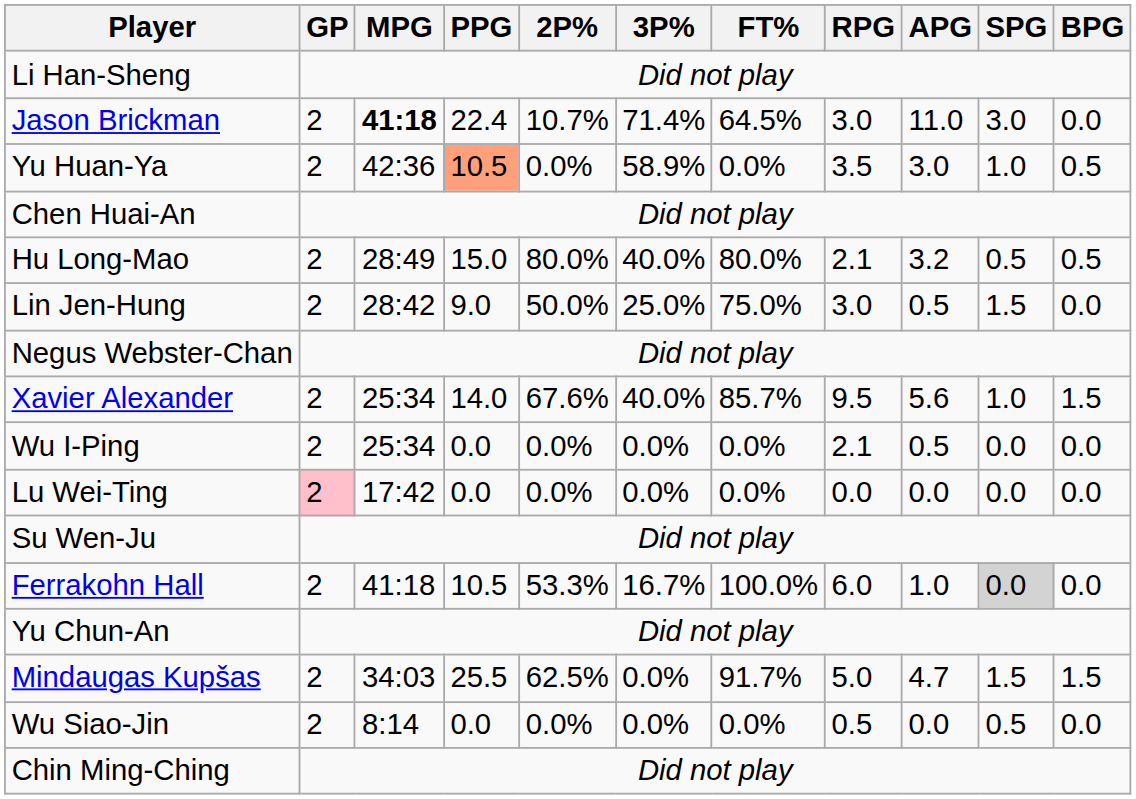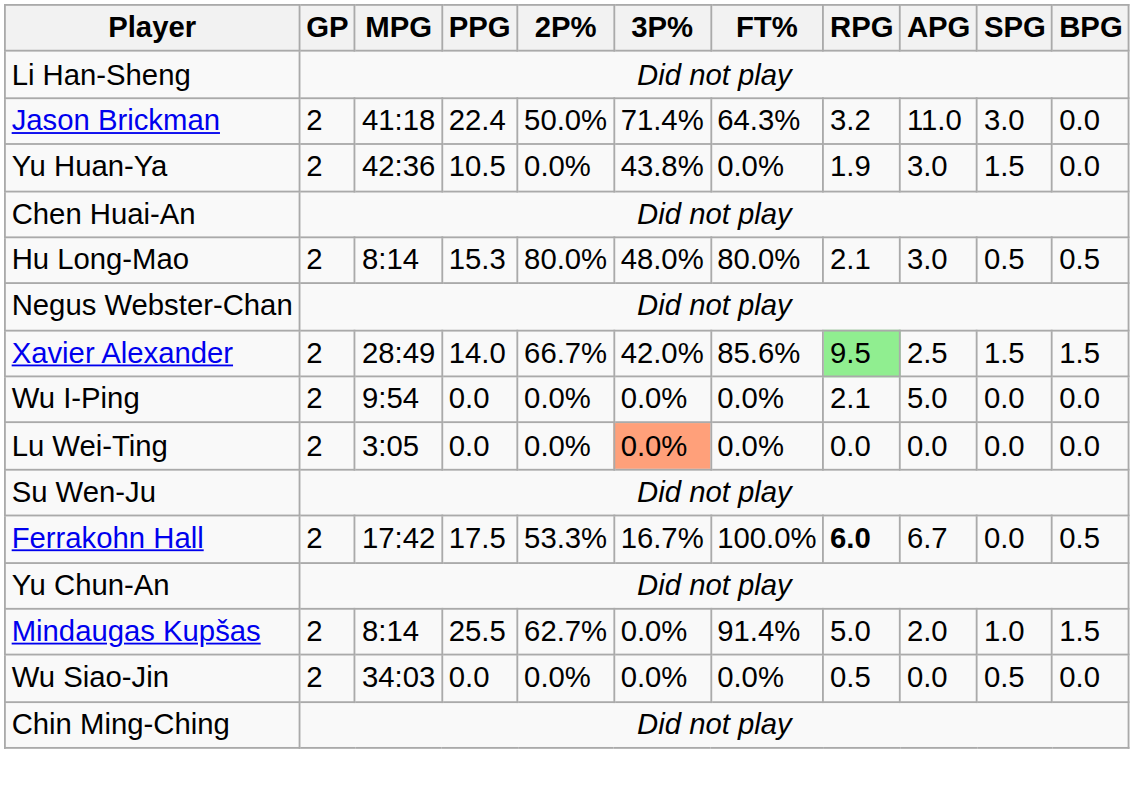(399, 120) bold -> (399, 120) normal
(567, 120) 10.7% -> (566, 120) 50.0%
(760, 120) 64.5% -> (759, 120) 64.3%
(852, 120) 3.0 -> (850, 120) 3.2
(479, 167) lightsalmon background -> (477, 167) no background
(664, 167) 58.9% -> (662, 167) 43.8%
(852, 167) 3.5 -> (850, 167) 1.9
(1006, 167) 1.0 -> (1004, 167) 1.5
(1081, 167) 0.5 -> (1080, 167) 0.0
(399, 259) 28:49 -> (390, 259) 8:14
(479, 259) 15.0 -> (477, 259) 15.3
(664, 259) 40.0% -> (662, 259) 48.0%
(929, 259) 3.2 -> (927, 259) 3.0
- row: (99, 306)
(399, 399) 25:34 -> (399, 352) 28:49
(567, 399) 67.6% -> (566, 352) 66.7%
(664, 399) 40.0% -> (662, 352) 42.0%
(760, 399) 85.7% -> (759, 352) 85.6%
(852, 399) no background -> (850, 352) lightgreen background
(929, 399) 5.6 -> (927, 352) 2.5
(1006, 399) 1.0 -> (1004, 352) 1.5
(399, 445) 25:34 -> (390, 399) 9:54
(929, 445) 0.5 -> (927, 399) 5.0
(314, 492) pink background -> (314, 445) no background
(399, 492) 17:42 -> (390, 445) 3:05
(656, 492) no background -> (654, 445) lightsalmon background
(399, 584) 41:18 -> (399, 538) 17:42
(479, 584) 10.5 -> (477, 538) 17.5
(852, 584) normal -> (850, 538) bold
(929, 584) 1.0 -> (927, 538) 6.7
(1006, 584) lightgrey background -> (1004, 538) no background
(1081, 584) 0.0 -> (1080, 538) 0.5
(399, 677) 34:03 -> (390, 631) 8:14
(567, 677) 62.5% -> (566, 631) 62.7%
(760, 677) 91.7% -> (759, 631) 91.4%
(929, 677) 4.7 -> (927, 631) 2.0
(1006, 677) 1.5 -> (1004, 631) 1.0
(390, 724) 8:14 -> (399, 677) 34:03
